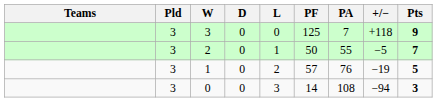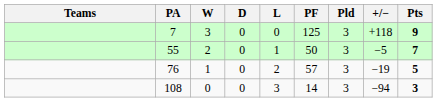columns swapped: (173, 13) <-> (346, 13)
